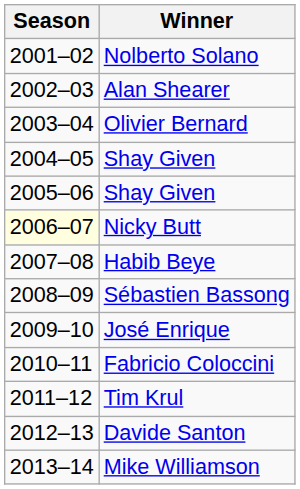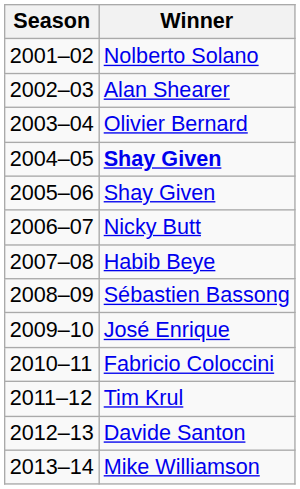(160, 158) normal -> (163, 158) bold
(52, 227) lightyellow background -> (52, 227) no background
